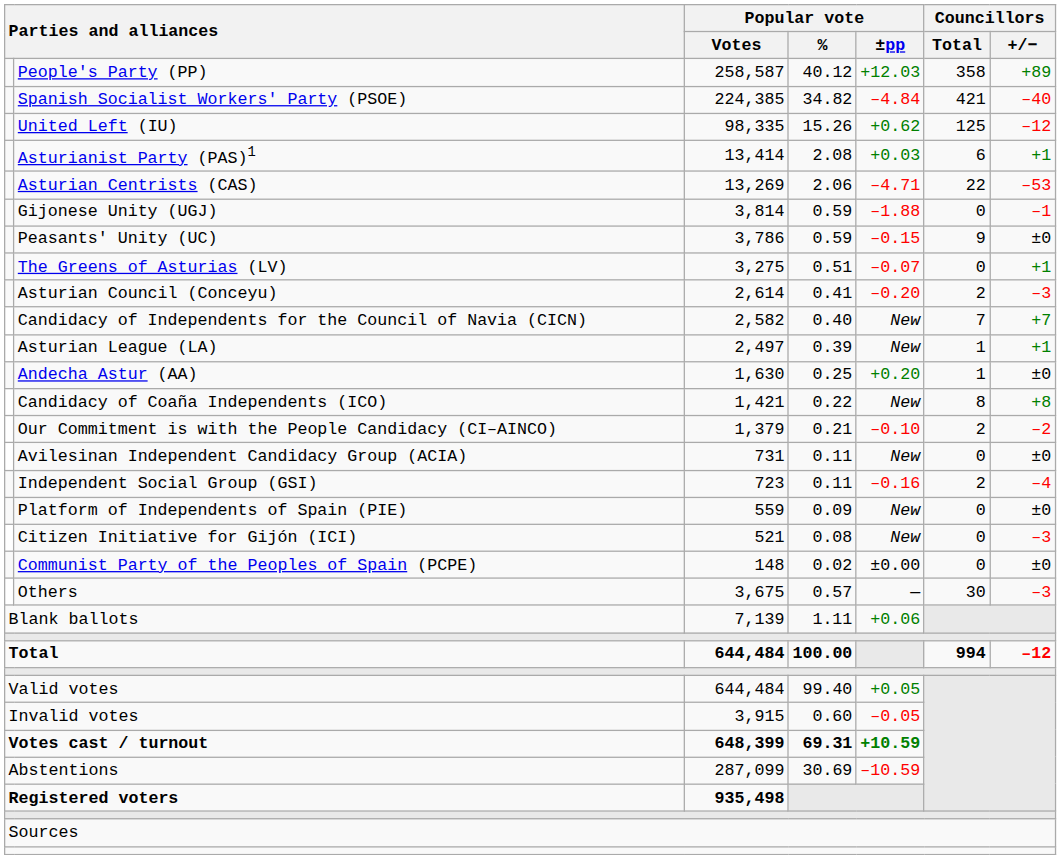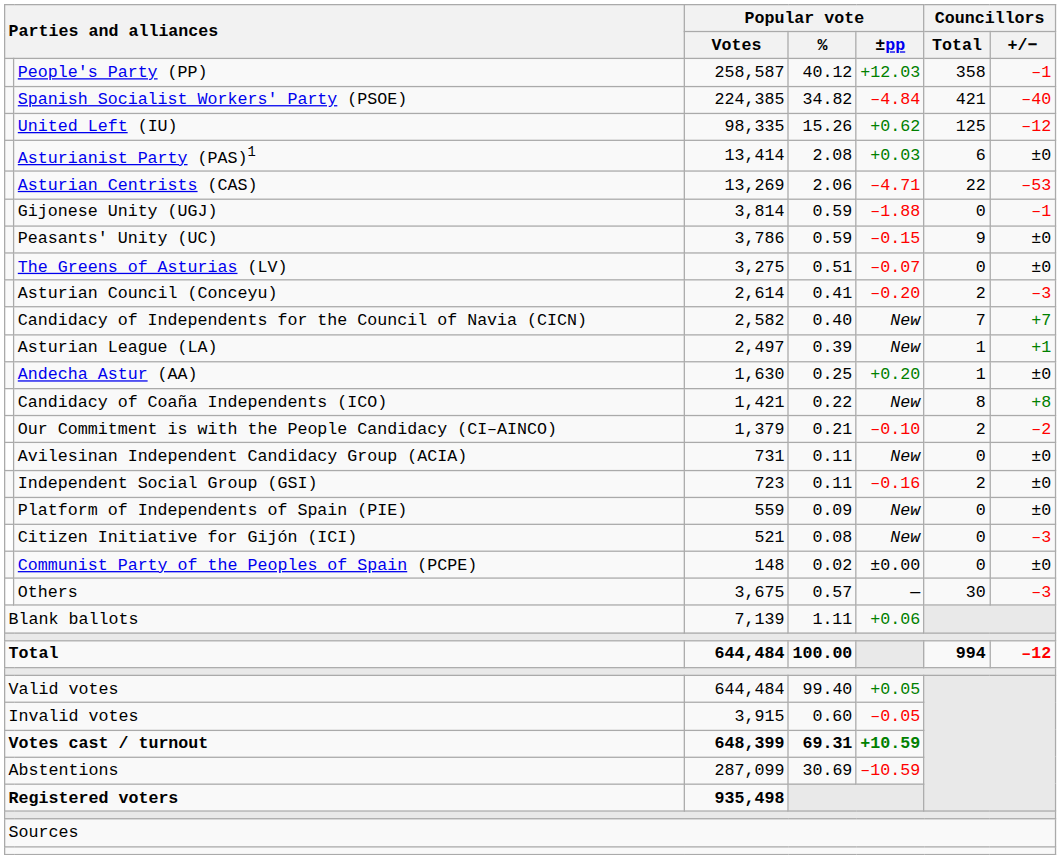(1036, 72) +89 -> (1041, 72) –1
(1041, 156) +1 -> (1041, 156) ±0
(1041, 267) +1 -> (1041, 267) ±0
(1041, 483) –4 -> (1041, 483) ±0
